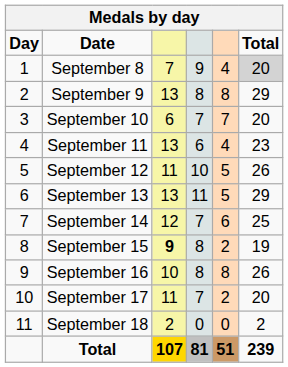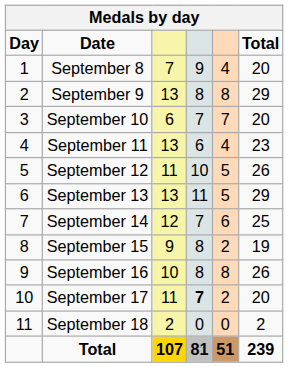(261, 69) lightgrey background -> (261, 69) no background
(169, 247) bold -> (169, 247) normal
(200, 298) normal -> (200, 298) bold
